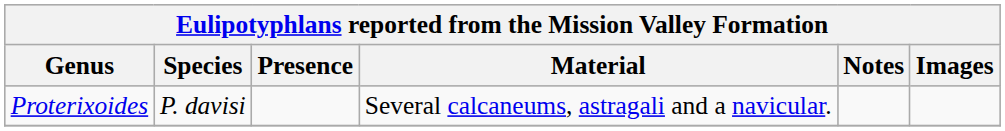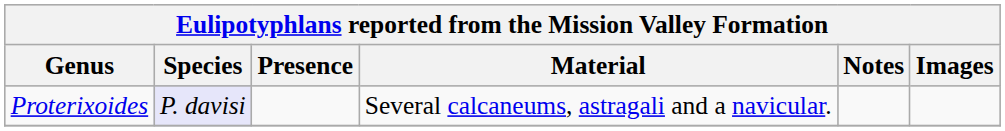(203, 105) no background -> (203, 105) lavender background
